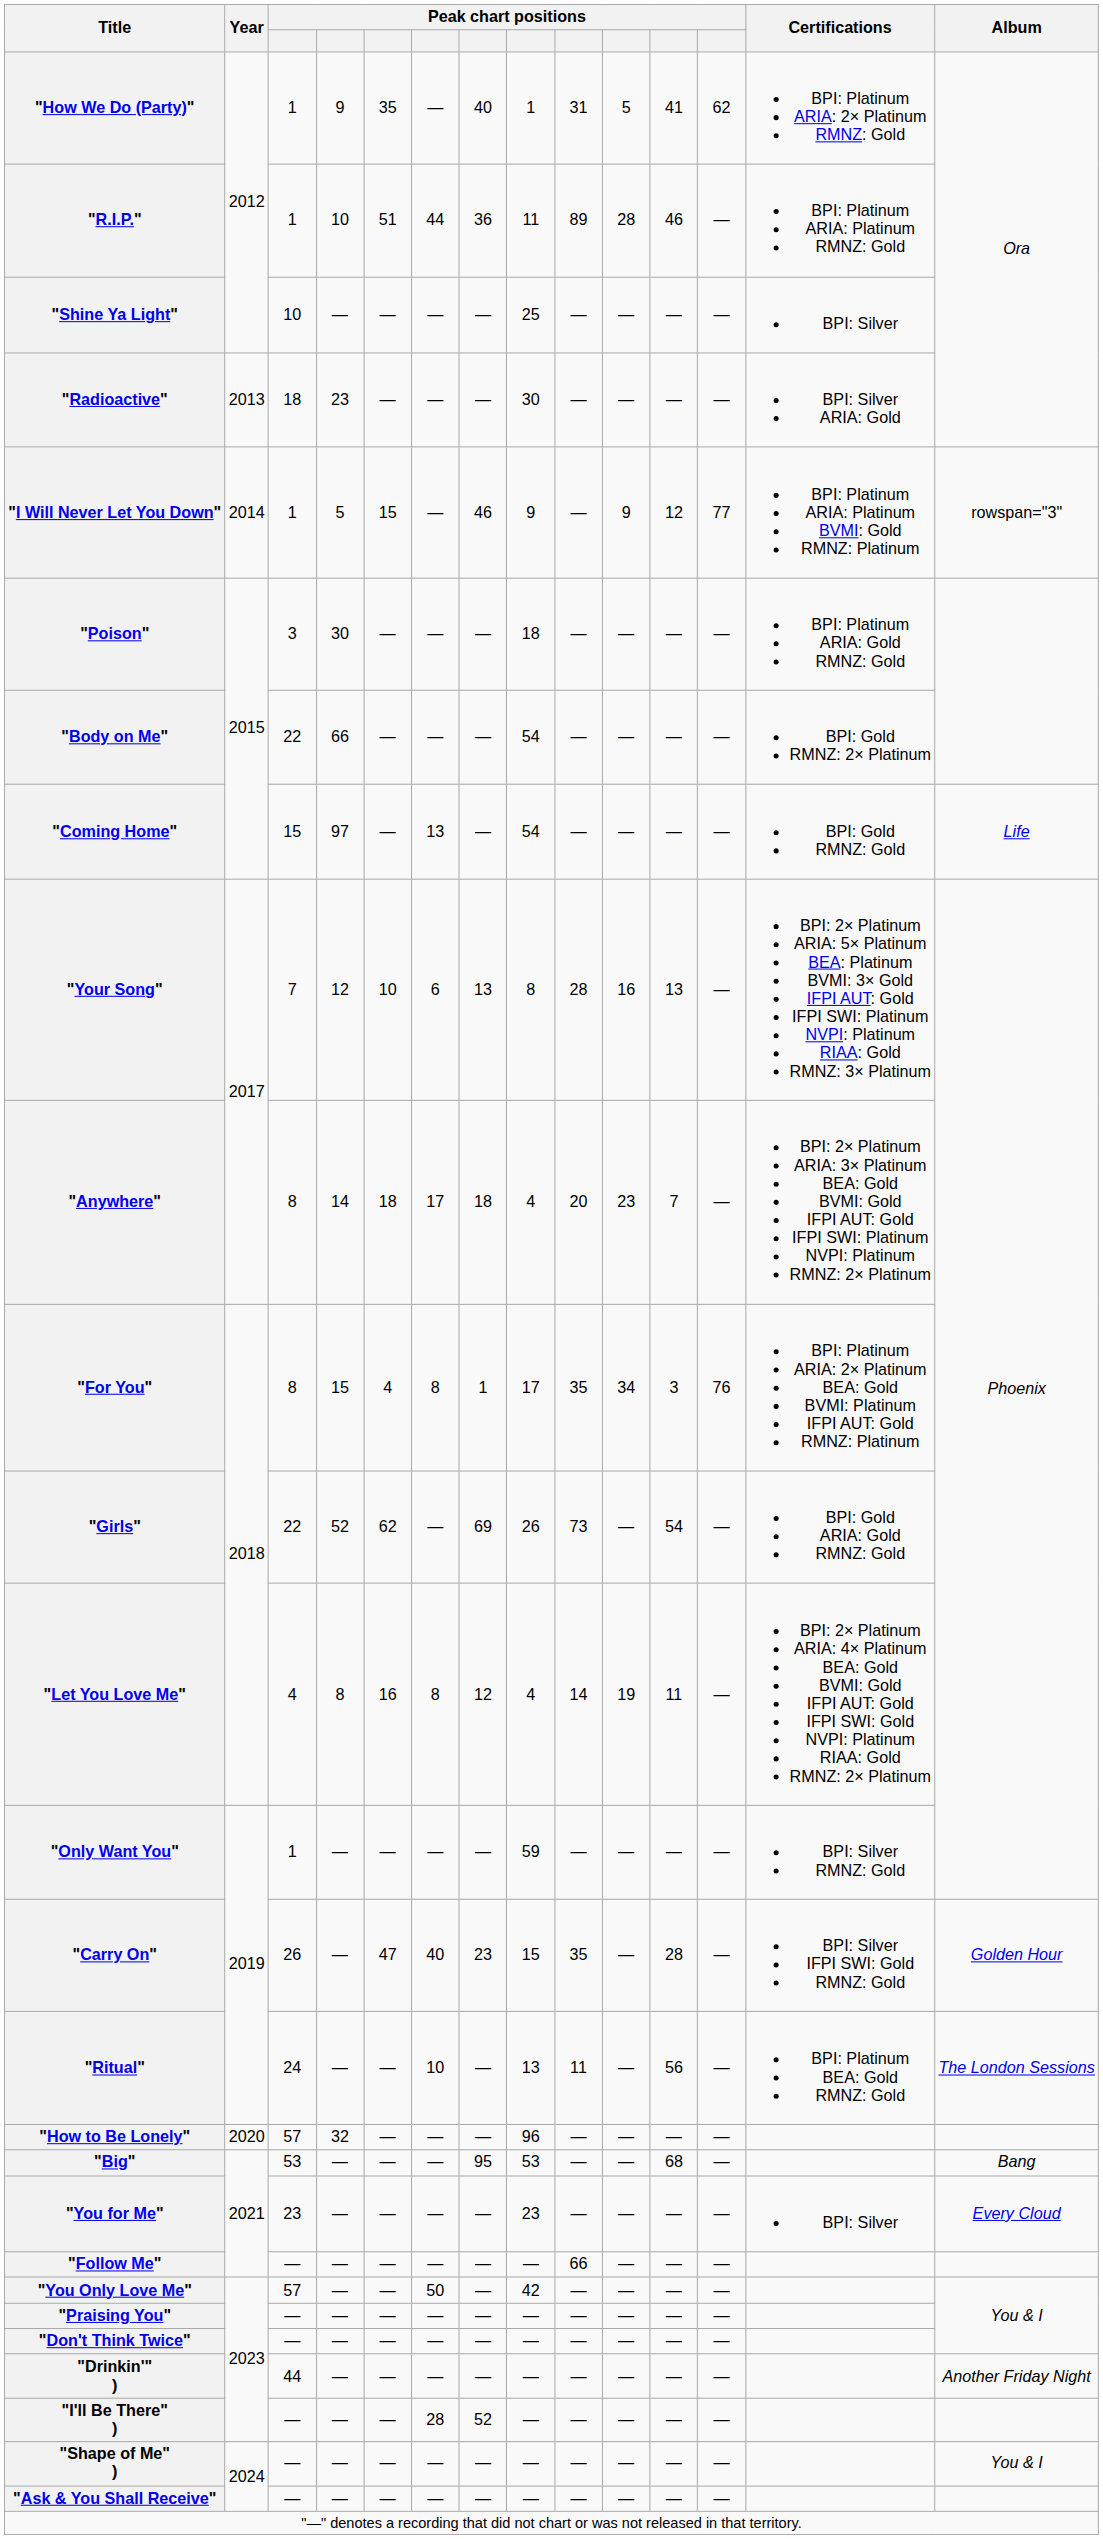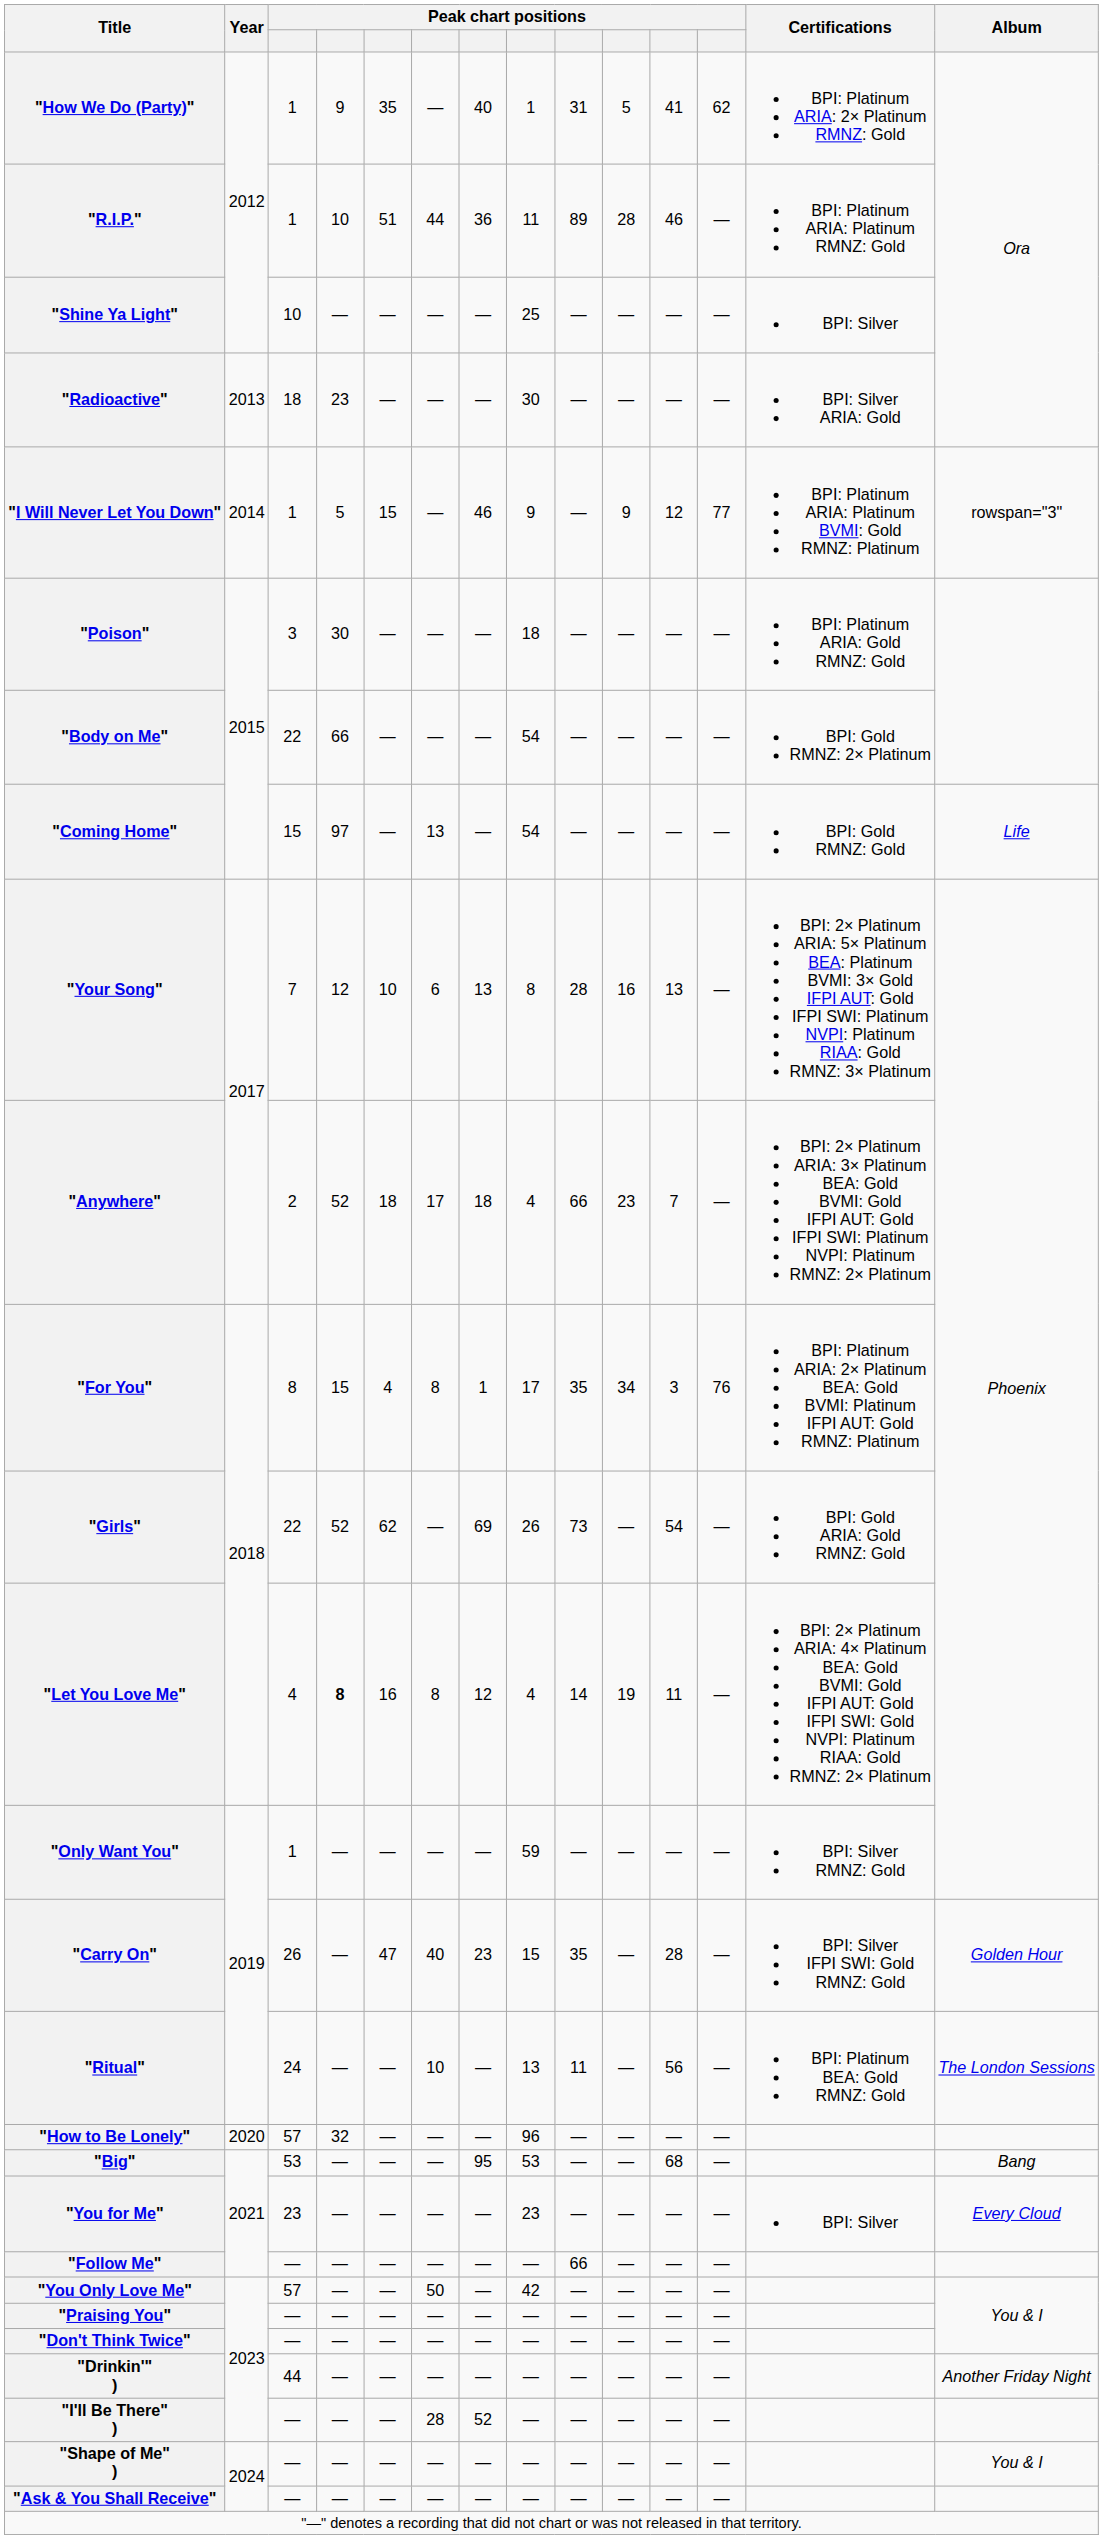(292, 1202) 8 -> (292, 1202) 2
(340, 1202) 14 -> (340, 1202) 52
(578, 1202) 20 -> (578, 1202) 66
(340, 1694) normal -> (340, 1694) bold
